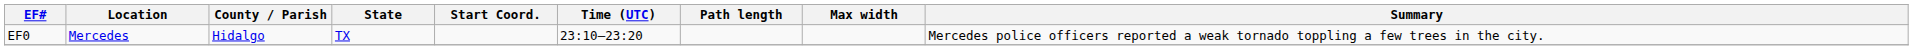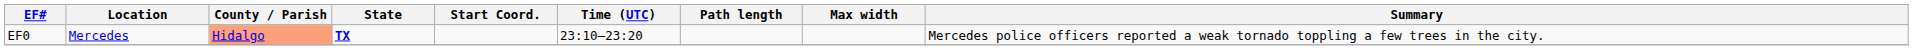(238, 35) no background -> (238, 35) lightsalmon background
(342, 35) normal -> (342, 35) bold
